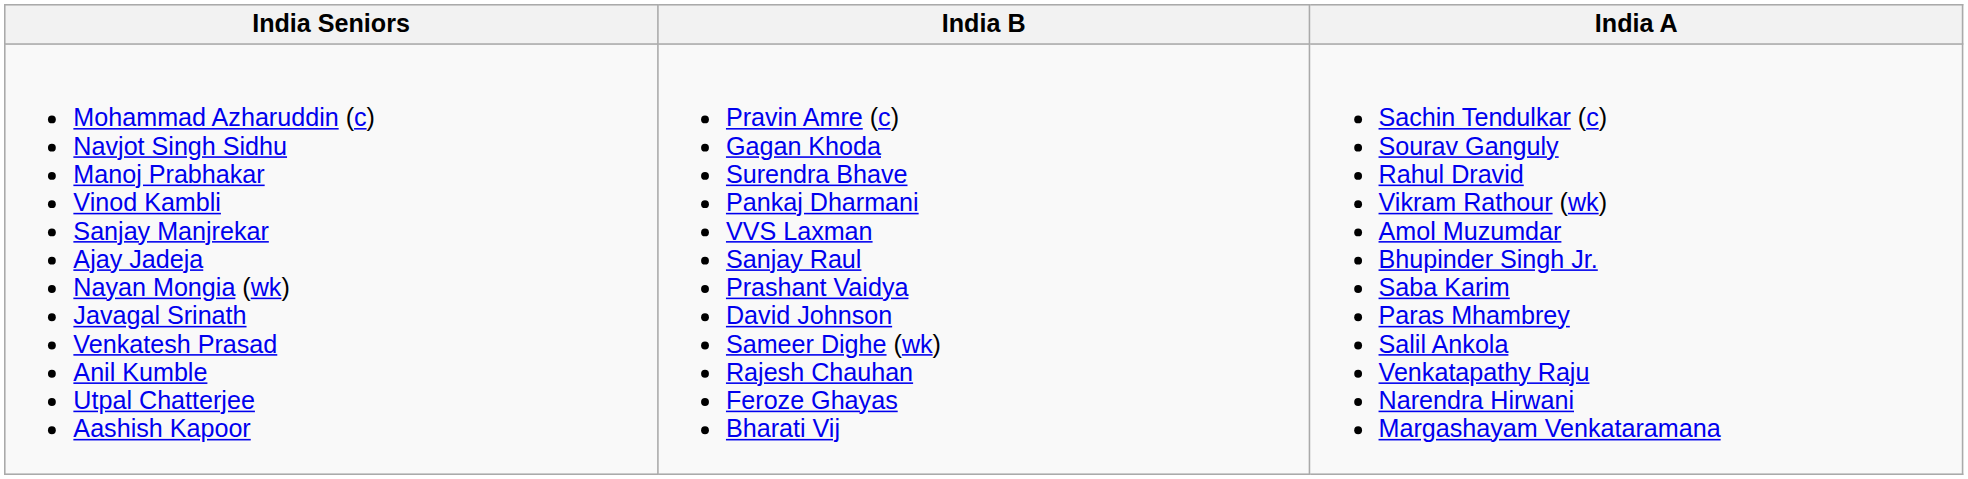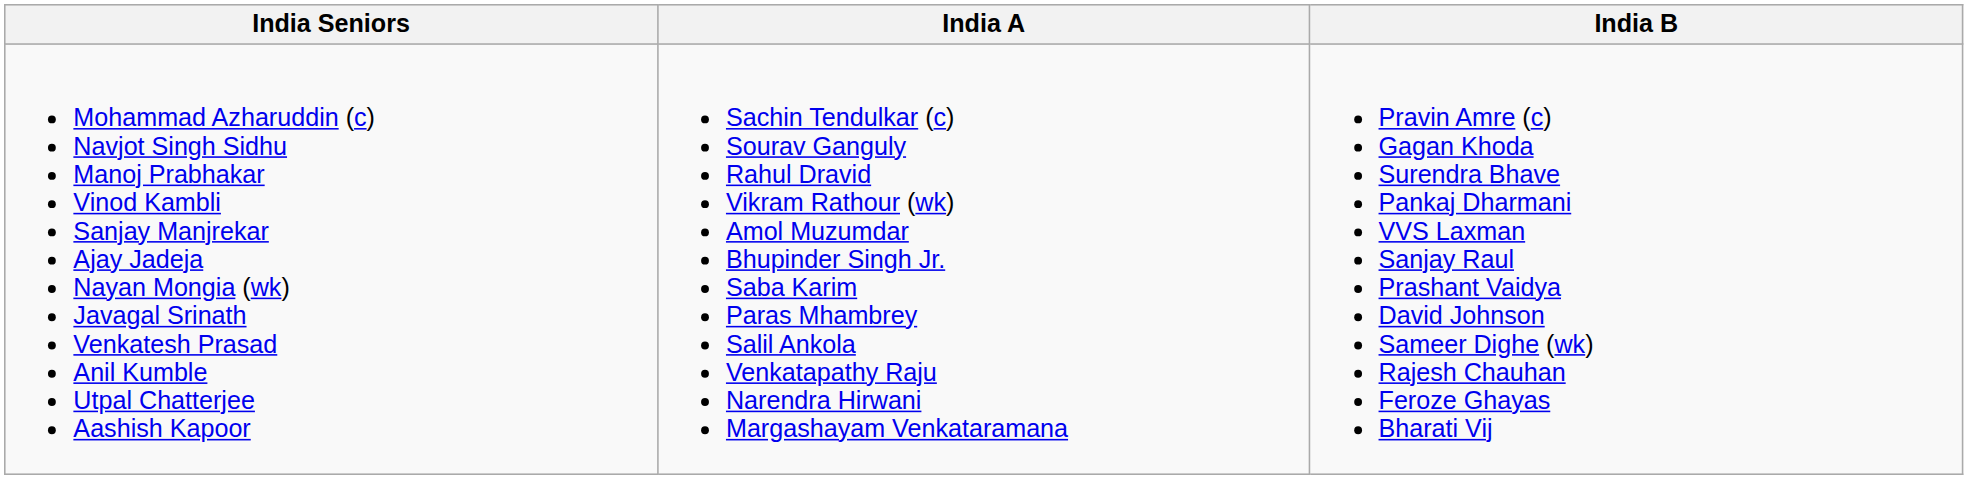columns swapped: (1636, 24) <-> (984, 24)
